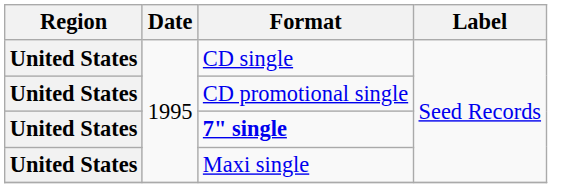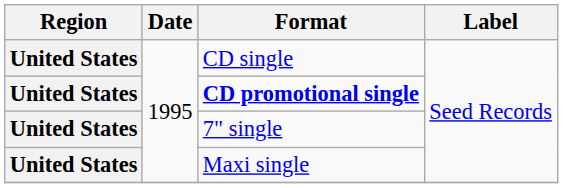(306, 93) normal -> (311, 93) bold
(245, 128) bold -> (243, 128) normal
